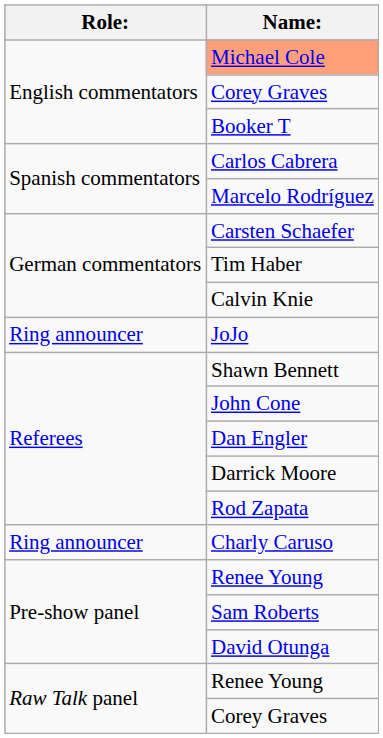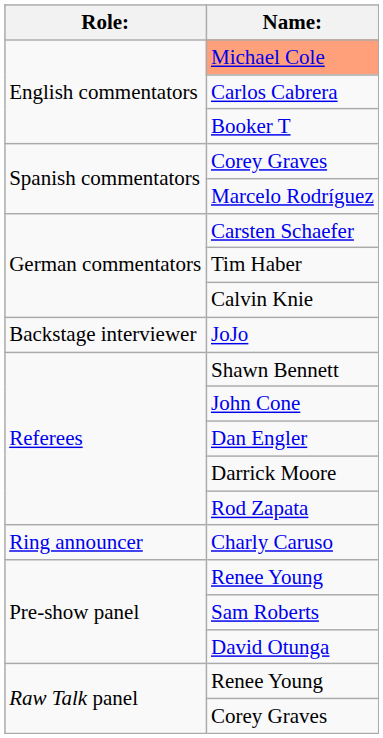(269, 91) Corey Graves -> (274, 91) Carlos Cabrera
(274, 161) Carlos Cabrera -> (269, 161) Corey Graves
(76, 334) Ring announcer -> (103, 334) Backstage interviewer
